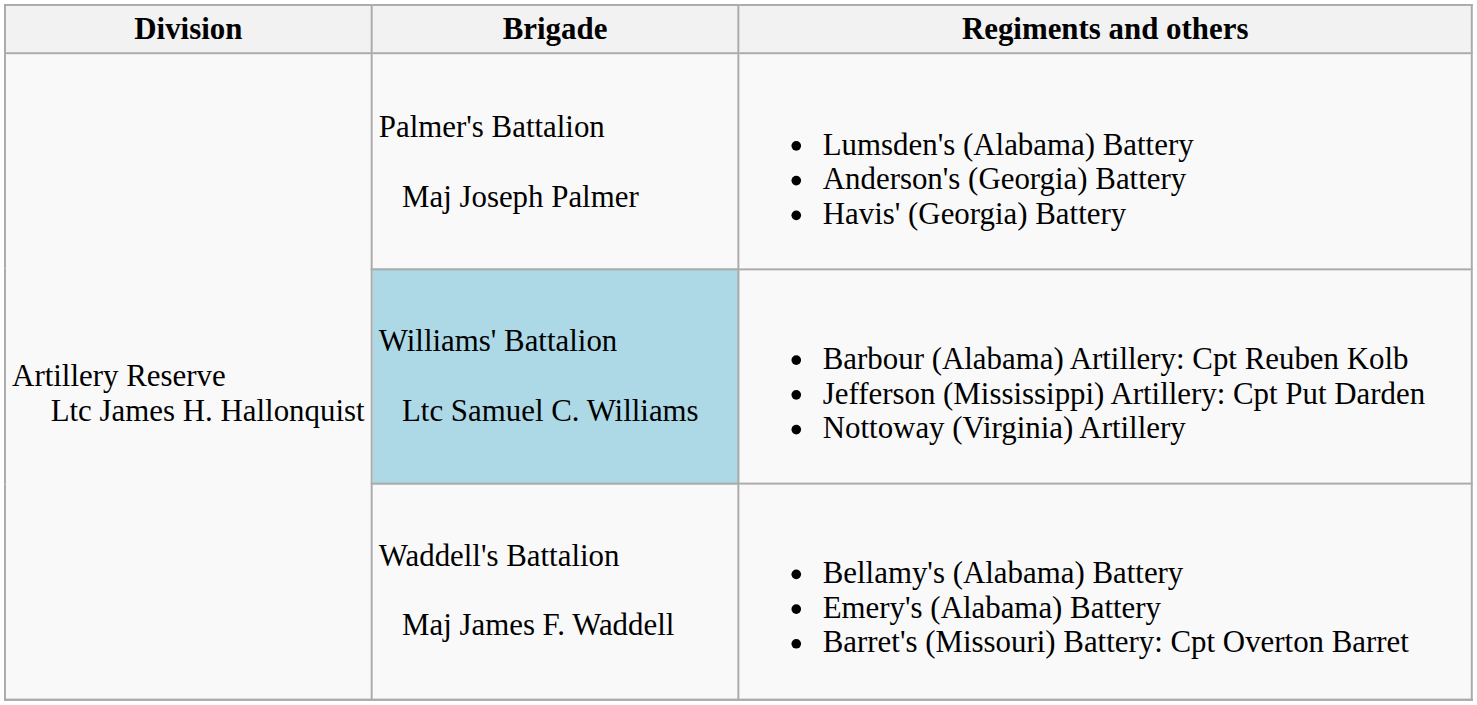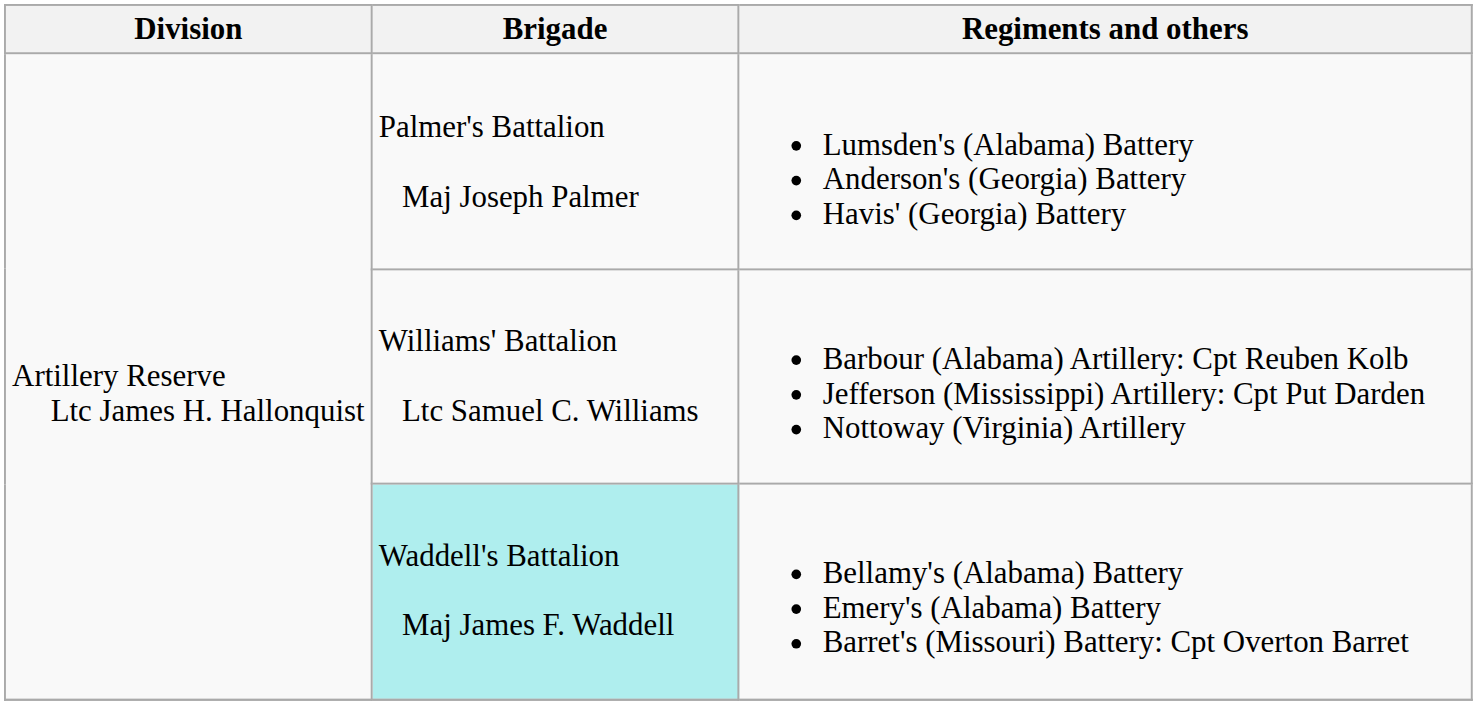(539, 375) lightblue background -> (539, 375) no background
(527, 590) no background -> (527, 590) paleturquoise background
